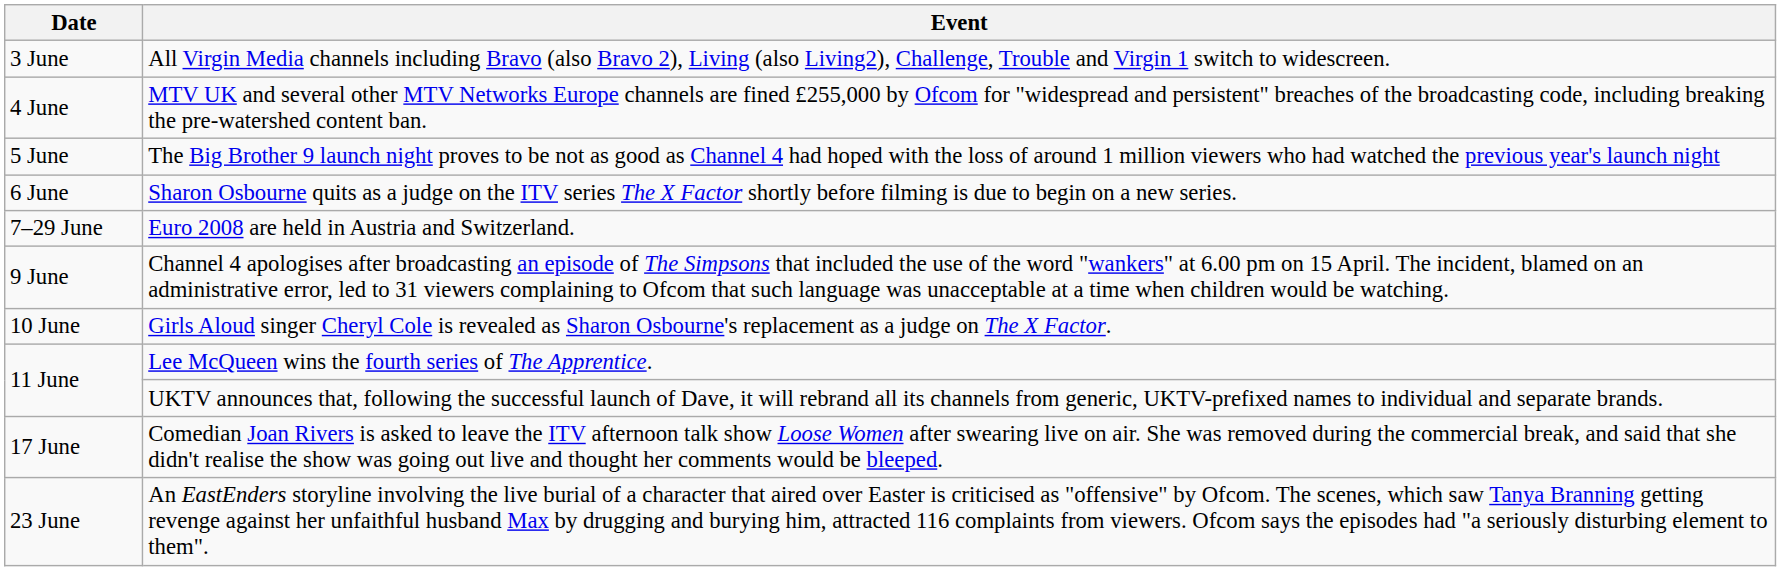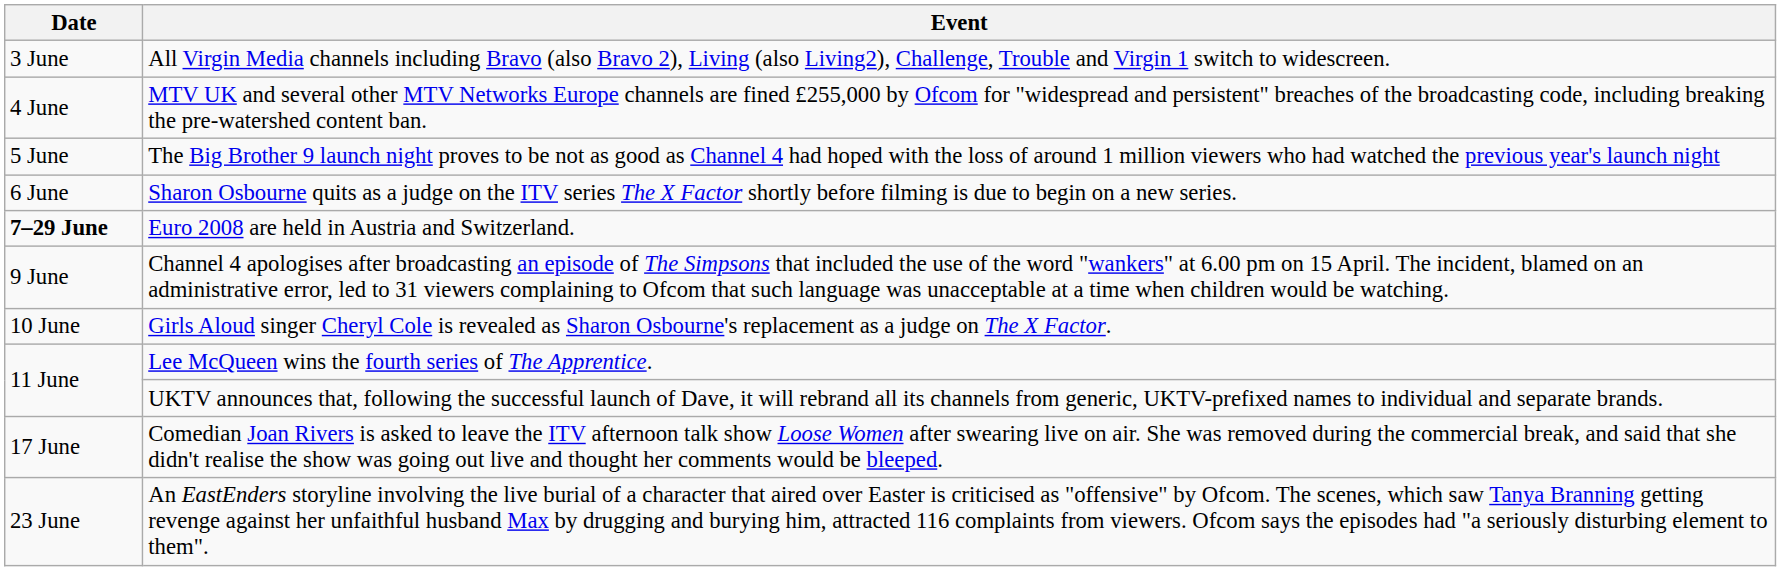(56, 228) normal -> (59, 228) bold
